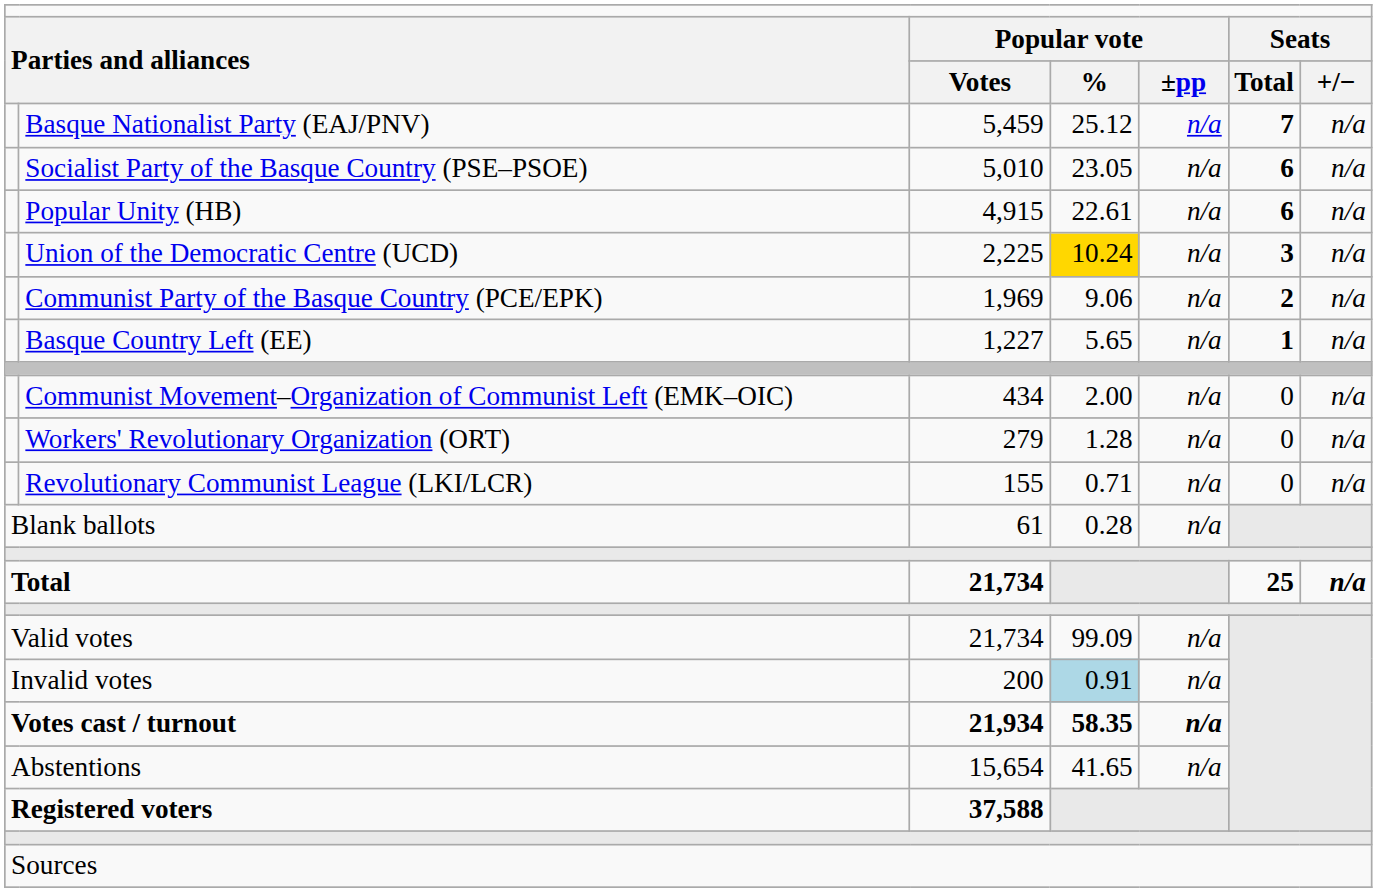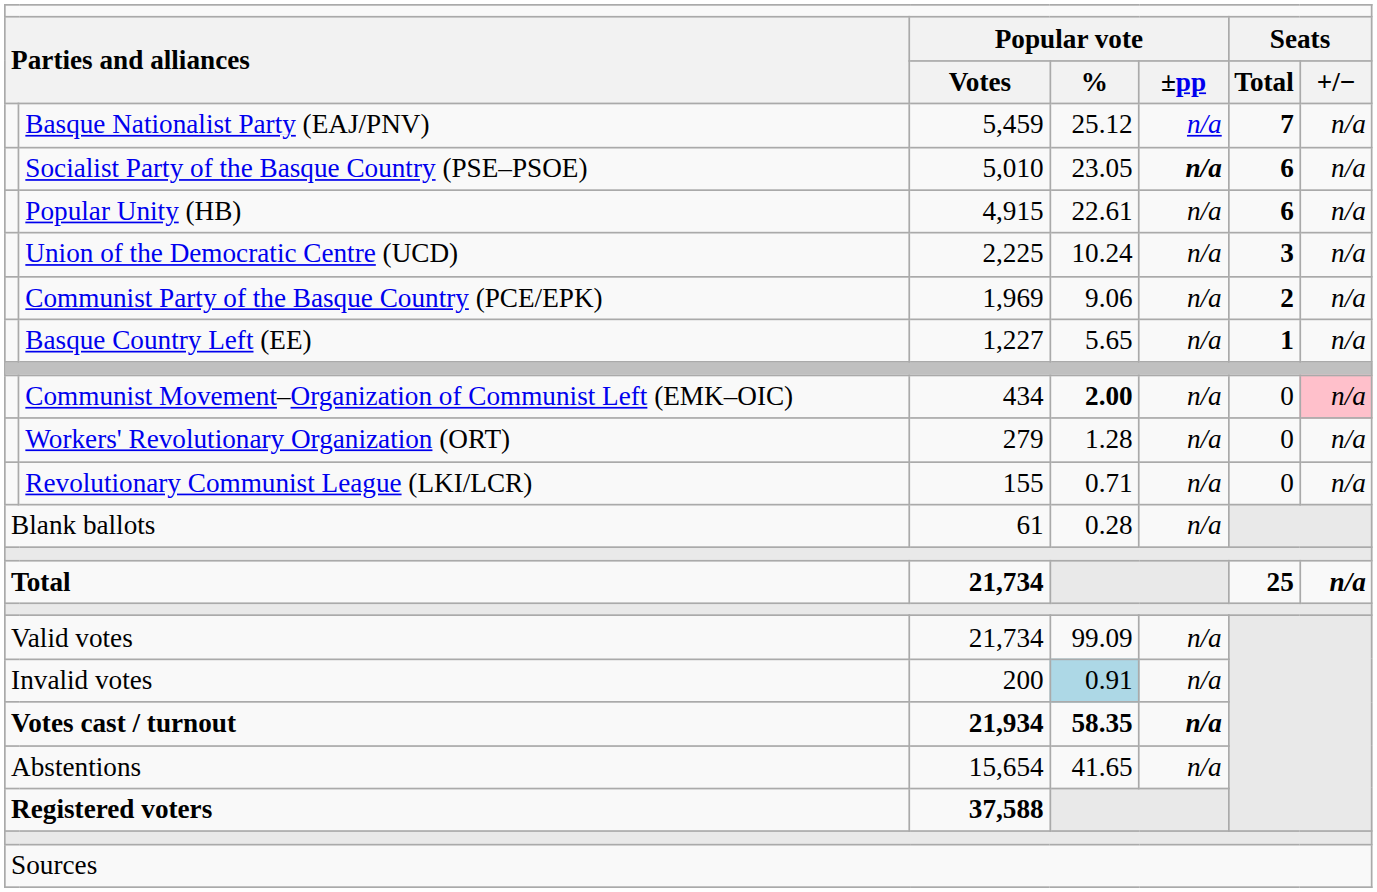(1204, 168) normal -> (1204, 168) bold
(1102, 254) gold background -> (1102, 254) no background
(1109, 396) normal -> (1109, 396) bold
(1348, 396) no background -> (1348, 396) pink background
